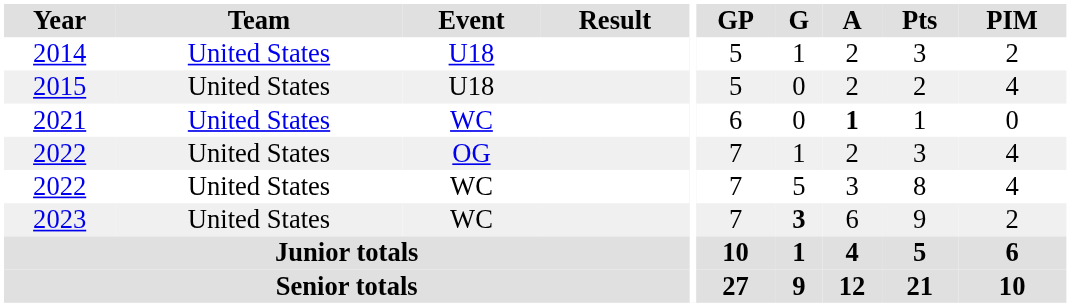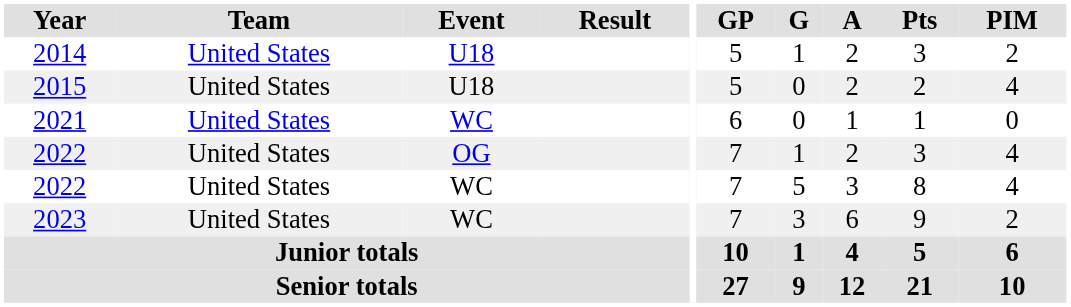(852, 119) bold -> (852, 119) normal
(799, 219) bold -> (799, 219) normal
